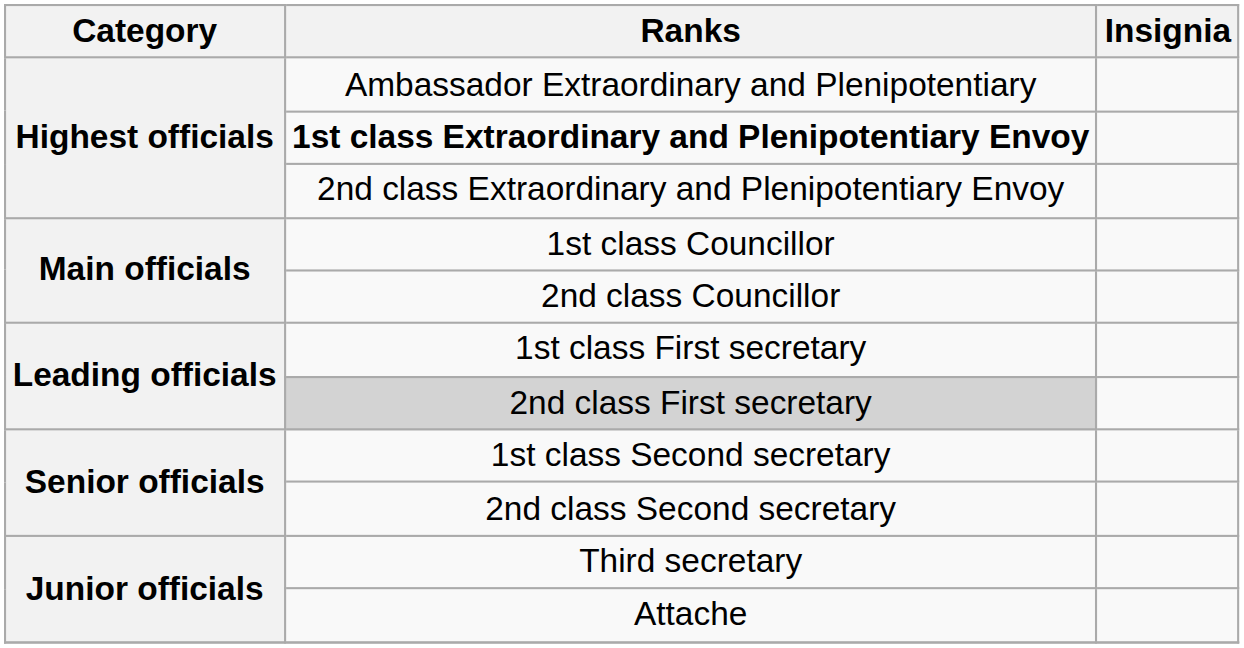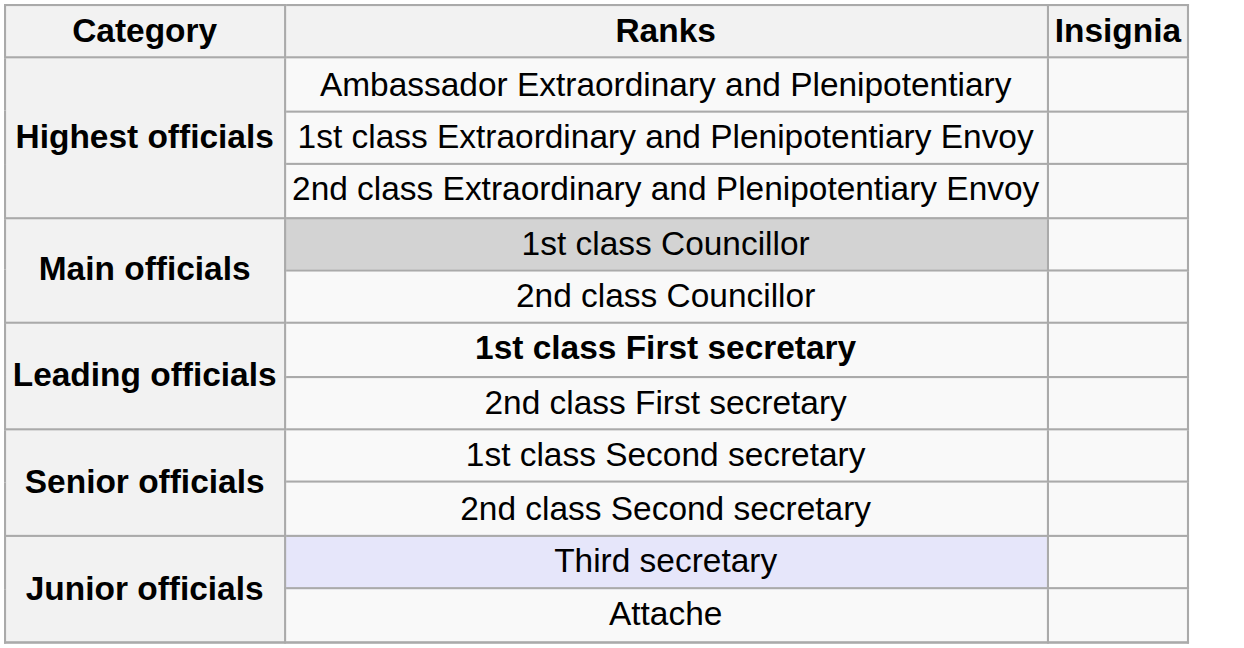(691, 137) bold -> (666, 137) normal
(691, 243) no background -> (666, 243) lightgrey background
(691, 349) normal -> (666, 349) bold
(691, 402) lightgrey background -> (666, 402) no background
(691, 561) no background -> (666, 561) lavender background
